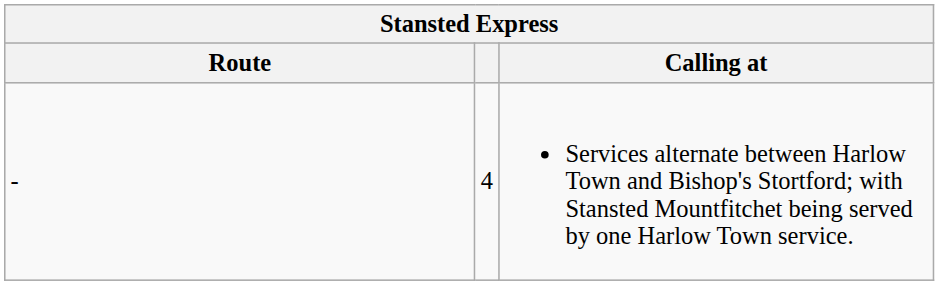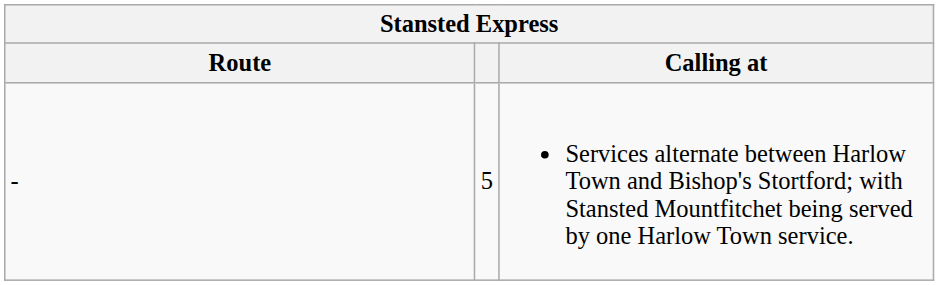(487, 181) 4 -> (487, 181) 5
